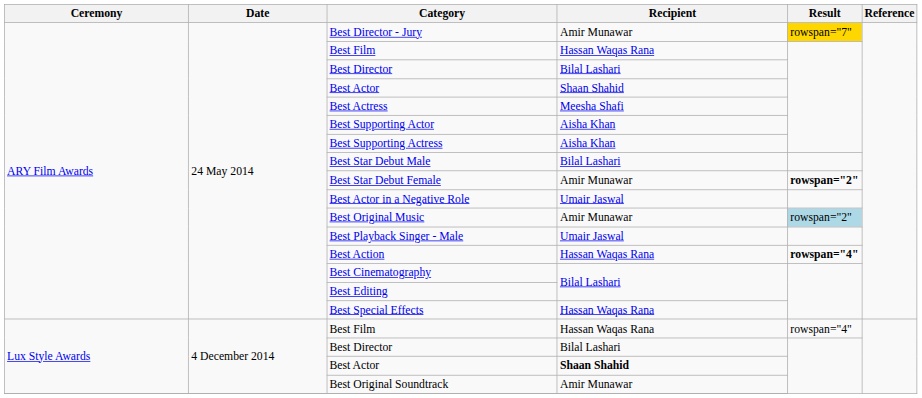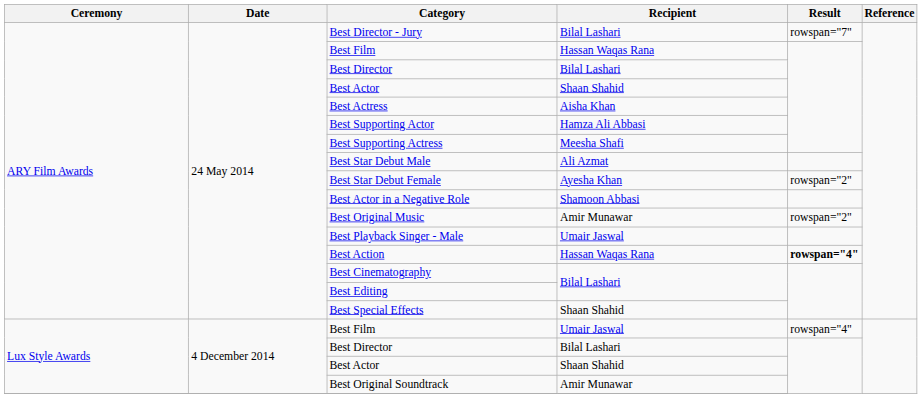(596, 32) Amir Munawar -> (590, 32) Bilal Lashari
(821, 32) gold background -> (821, 32) no background
(592, 106) Meesha Shafi -> (588, 106) Aisha Khan
(588, 124) Aisha Khan -> (603, 124) Hamza Ali Abbasi
(588, 143) Aisha Khan -> (592, 143) Meesha Shafi
(590, 161) Bilal Lashari -> (584, 161) Ali Azmat
(596, 180) Amir Munawar -> (591, 180) Ayesha Khan
(824, 180) bold -> (821, 180) normal
(592, 198) Umair Jaswal -> (600, 198) Shamoon Abbasi
(821, 217) lightblue background -> (821, 217) no background
(607, 310) Hassan Waqas Rana -> (592, 310) Shaan Shahid
(607, 328) Hassan Waqas Rana -> (592, 328) Umair Jaswal
(595, 365) bold -> (592, 365) normal
